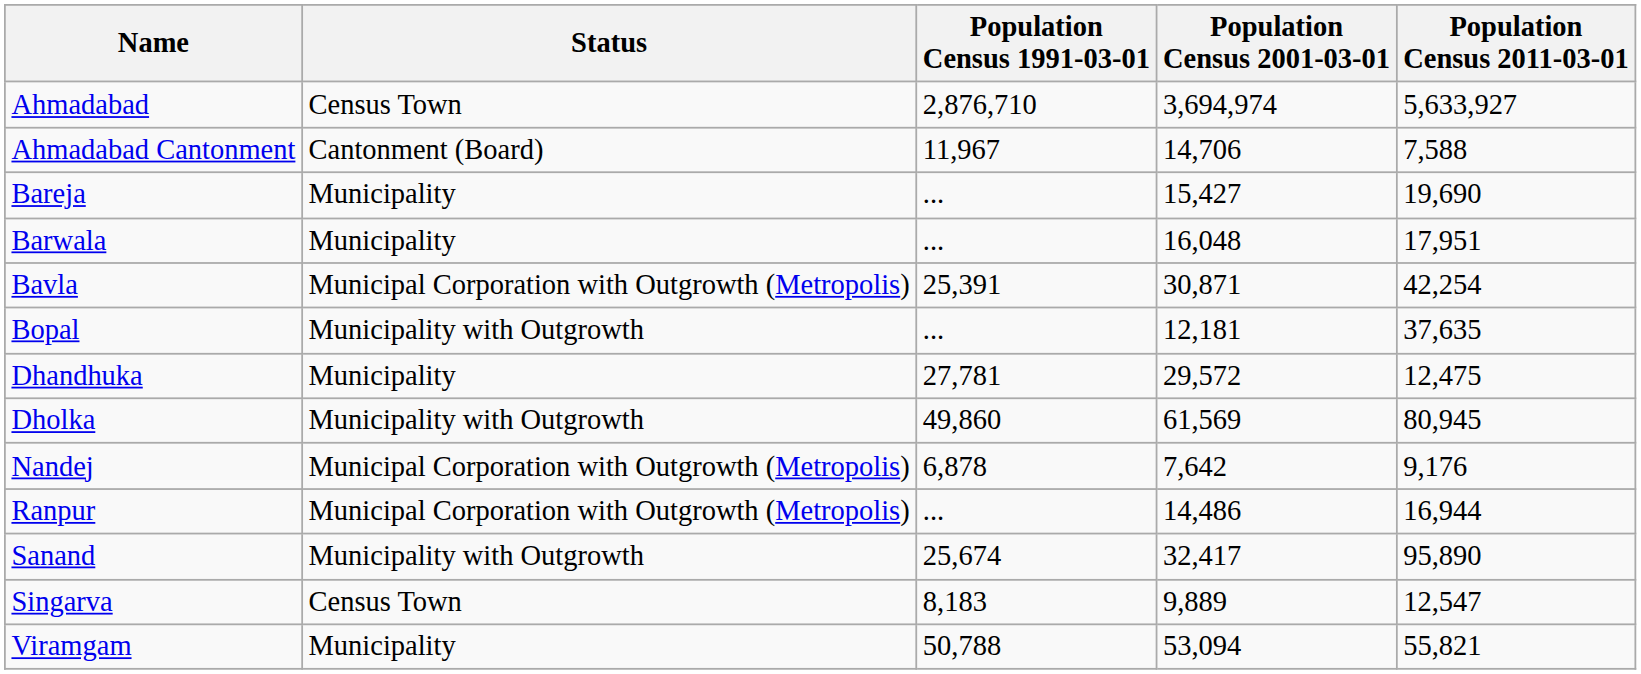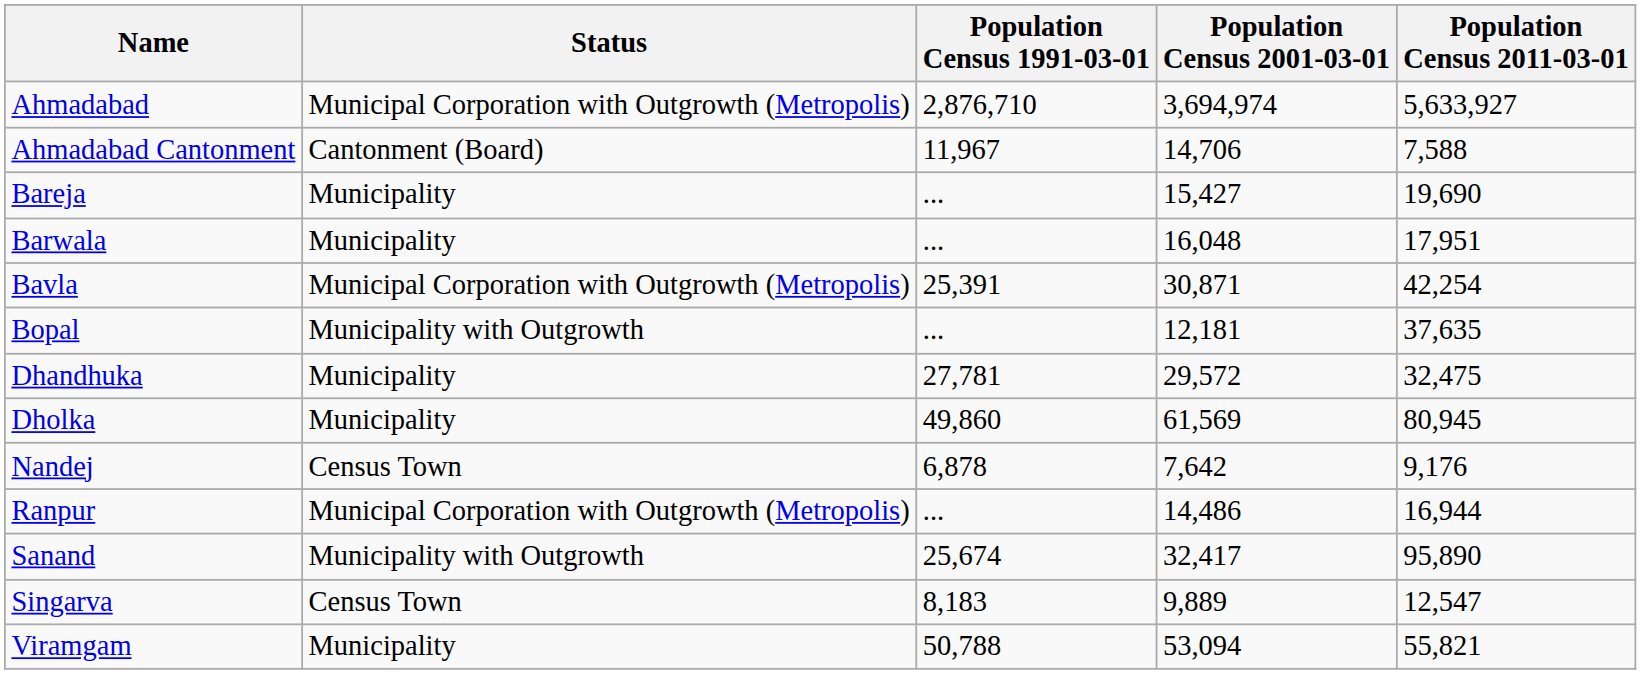(385, 104) Census Town -> (609, 104) Municipal Corporation with Outgrowth (Metropolis)
(1442, 375) 12,475 -> (1442, 375) 32,475
(476, 420) Municipality with Outgrowth -> (382, 420) Municipality
(609, 465) Municipal Corporation with Outgrowth (Metropolis) -> (385, 465) Census Town
